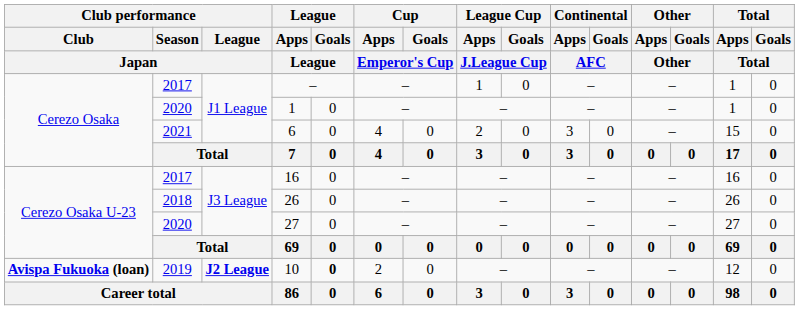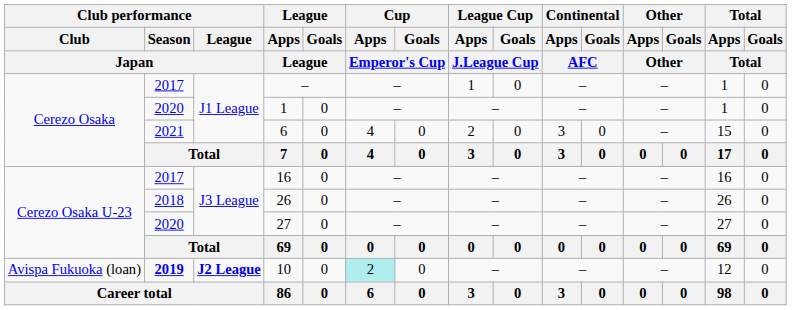(78, 270) bold -> (74, 270) normal
(177, 270) normal -> (169, 270) bold
(333, 270) bold -> (324, 270) normal
(378, 270) no background -> (370, 270) paleturquoise background
